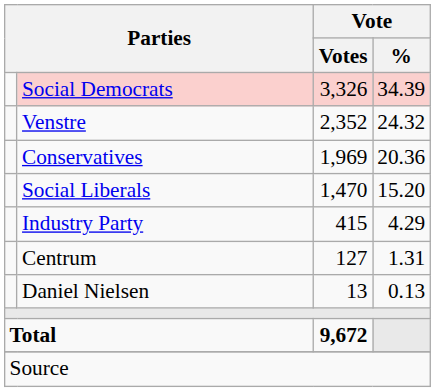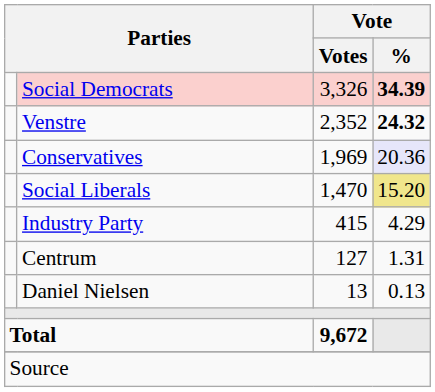(401, 88) normal -> (401, 88) bold
(401, 122) normal -> (401, 122) bold
(401, 156) no background -> (401, 156) lavender background
(401, 190) no background -> (401, 190) khaki background
